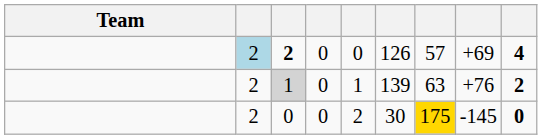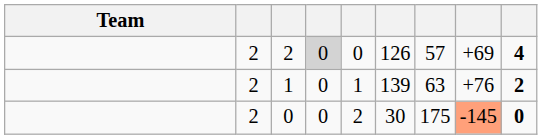(254, 52) lightblue background -> (254, 52) no background
(288, 52) bold -> (288, 52) normal
(323, 52) no background -> (323, 52) lightgrey background
(288, 85) lightgrey background -> (288, 85) no background
(435, 117) gold background -> (435, 117) no background
(478, 117) no background -> (478, 117) lightsalmon background
